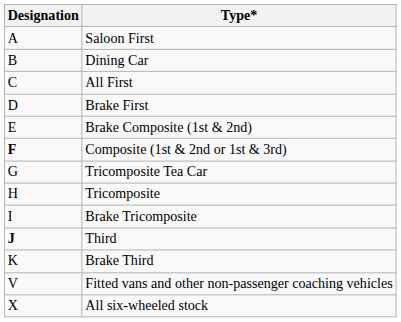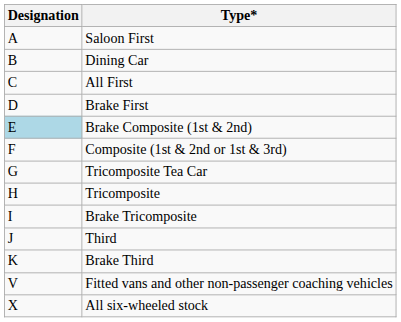(12, 127) no background -> (12, 127) lightblue background
(12, 149) bold -> (12, 149) normal
(11, 238) bold -> (10, 238) normal
